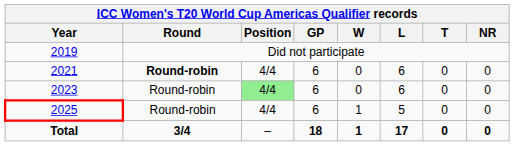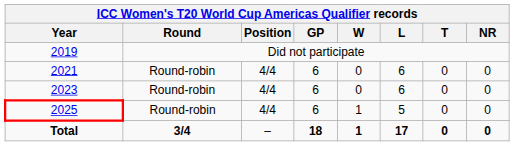(182, 71) bold -> (182, 71) normal
(268, 90) lightgreen background -> (268, 90) no background
